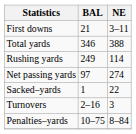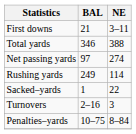rows swapped: (35, 59) <-> (41, 74)
